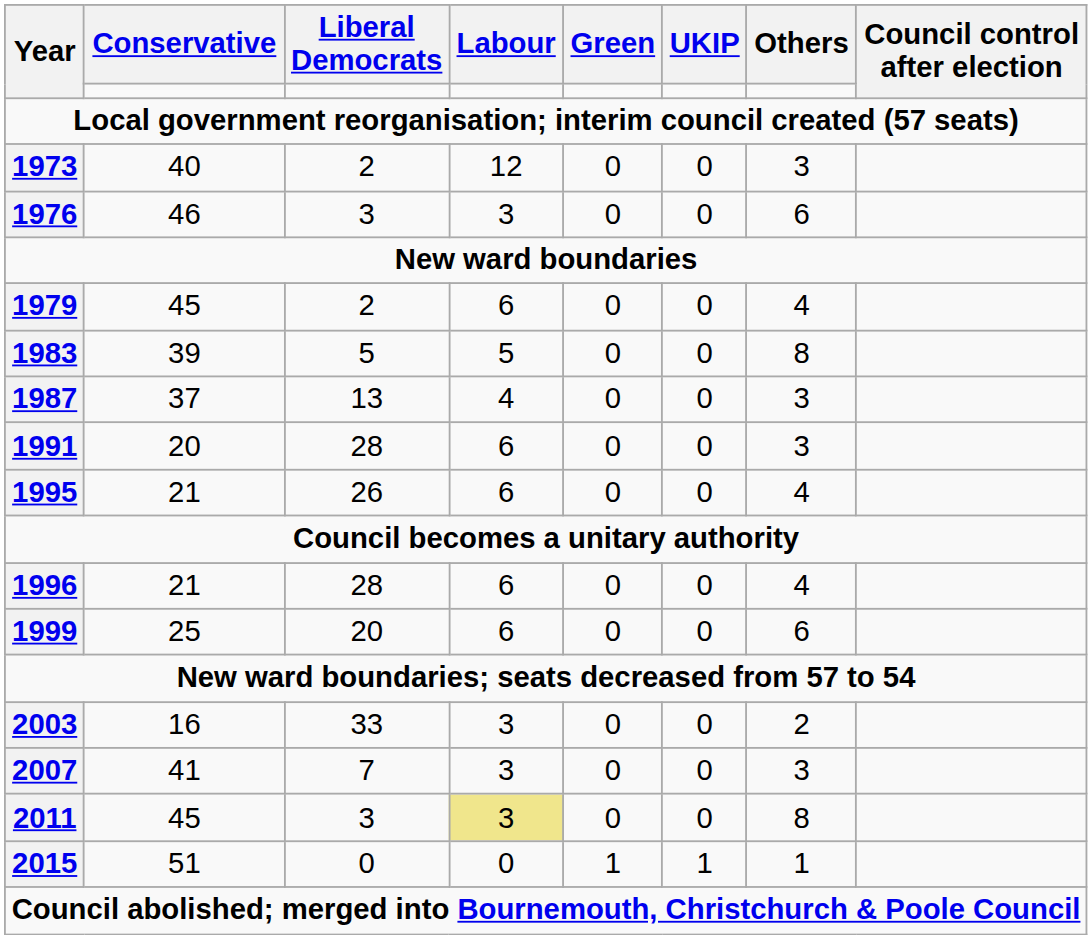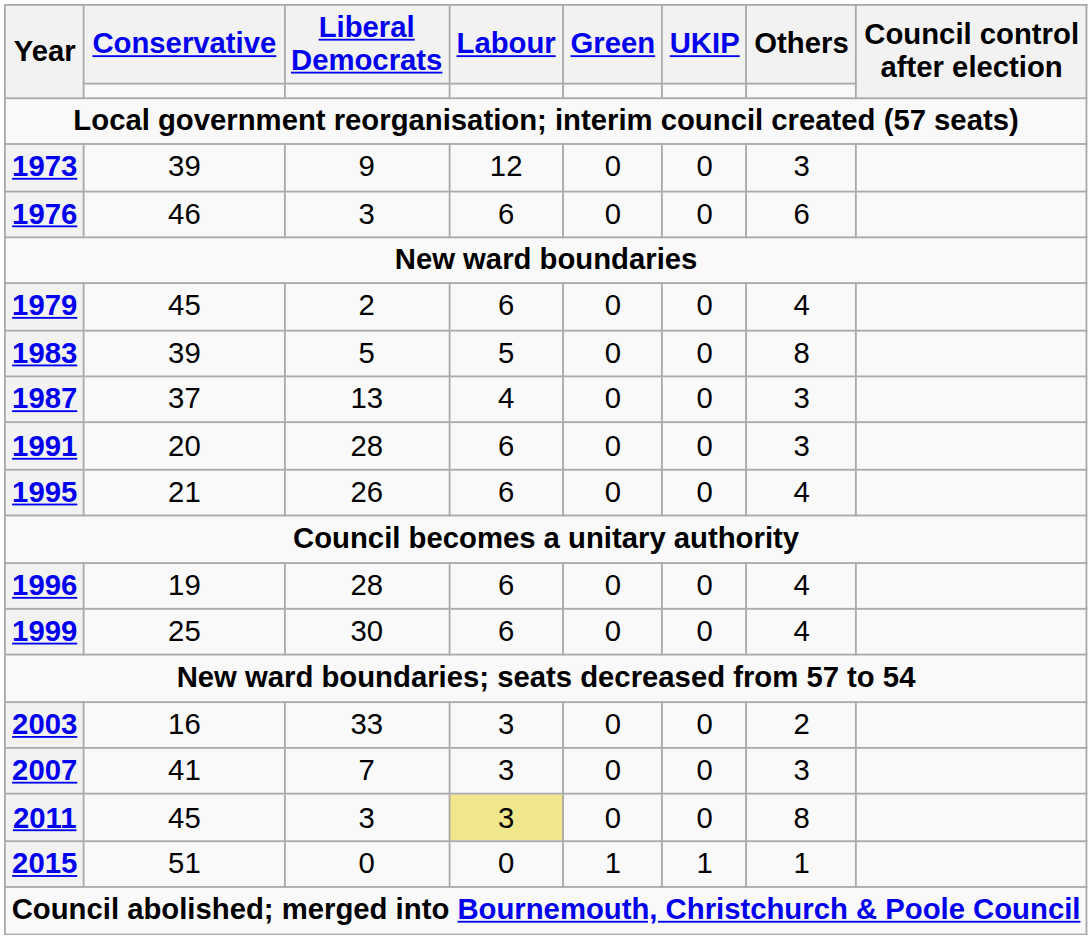(184, 167) 40 -> (184, 167) 39
(367, 167) 2 -> (367, 167) 9
(506, 213) 3 -> (506, 213) 6
(184, 584) 21 -> (184, 584) 19
(367, 631) 20 -> (367, 631) 30
(802, 631) 6 -> (802, 631) 4
